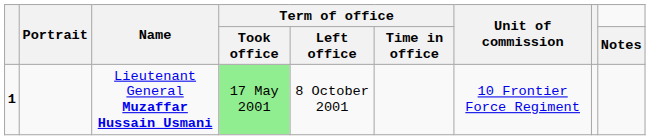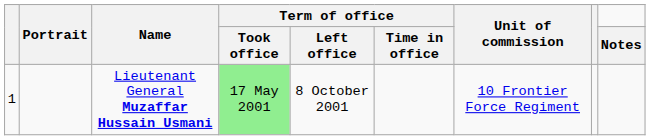(12, 100) bold -> (12, 100) normal
